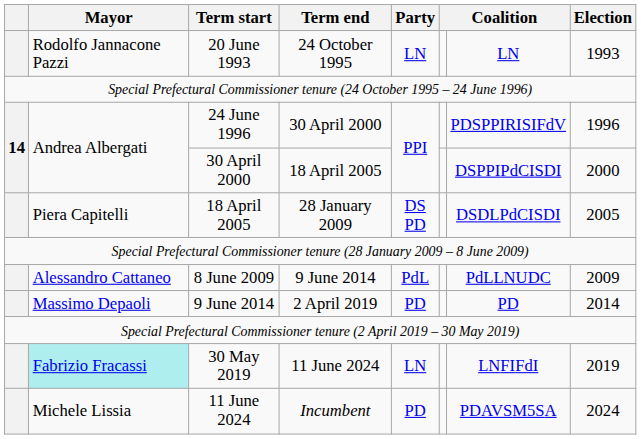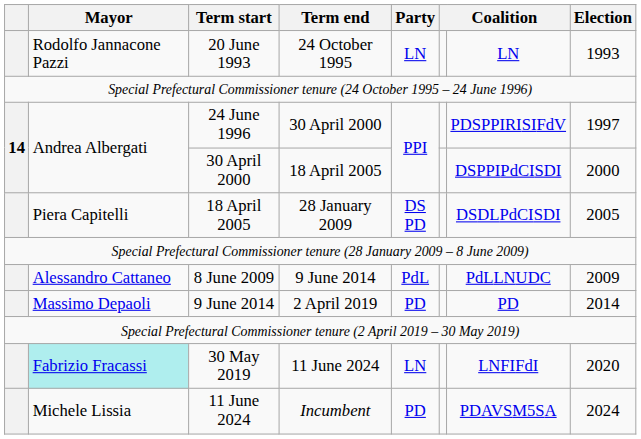(603, 124) 1996 -> (603, 124) 1997
(603, 365) 2019 -> (603, 365) 2020
